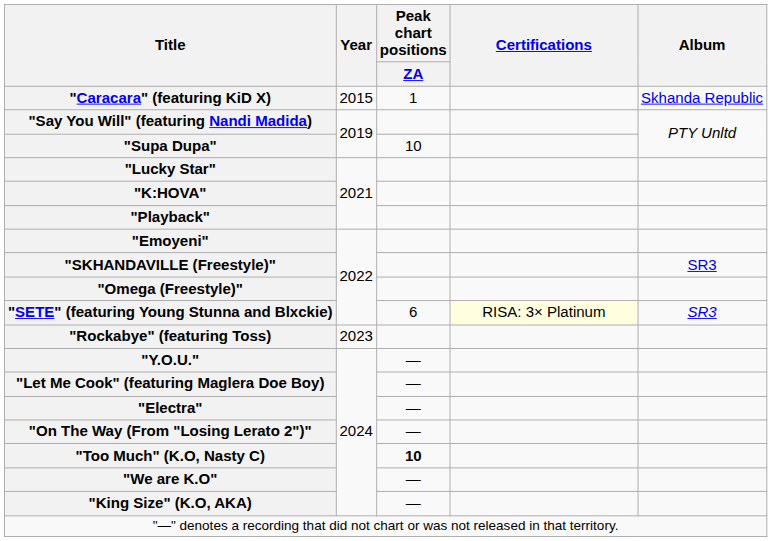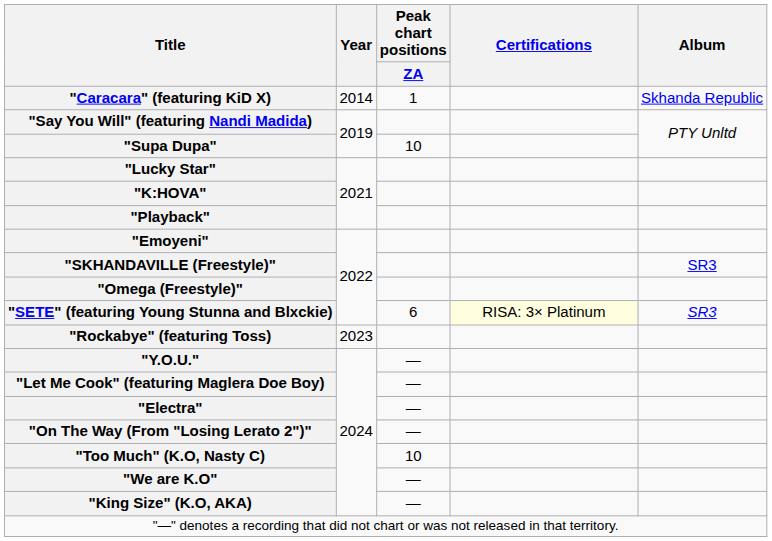(356, 97) 2015 -> (356, 97) 2014
(413, 455) bold -> (413, 455) normal
